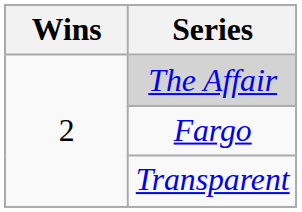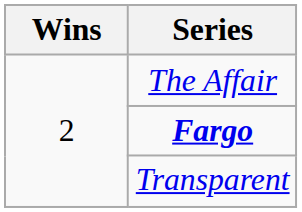(213, 79) lightgrey background -> (213, 79) no background
(213, 130) normal -> (213, 130) bold
